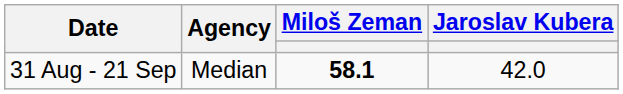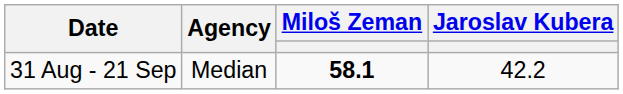(523, 70) 42.0 -> (523, 70) 42.2
